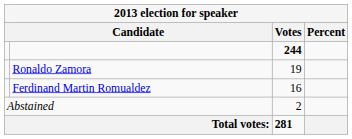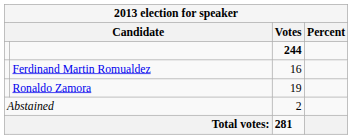rows swapped: (52, 69) <-> (82, 87)
